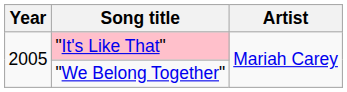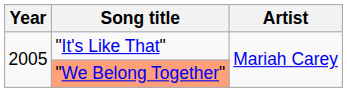(111, 45) pink background -> (111, 45) no background
(140, 73) no background -> (140, 73) lightsalmon background
